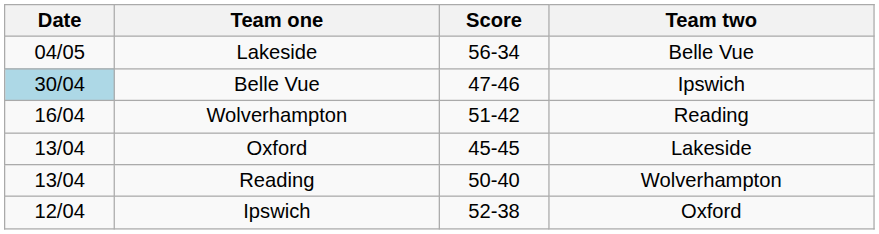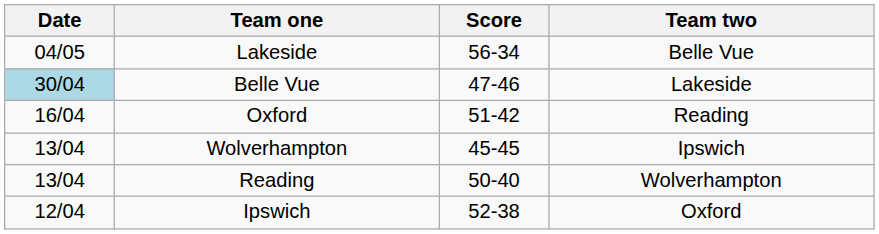(711, 84) Ipswich -> (711, 84) Lakeside
(277, 116) Wolverhampton -> (277, 116) Oxford
(277, 148) Oxford -> (277, 148) Wolverhampton
(711, 148) Lakeside -> (711, 148) Ipswich
